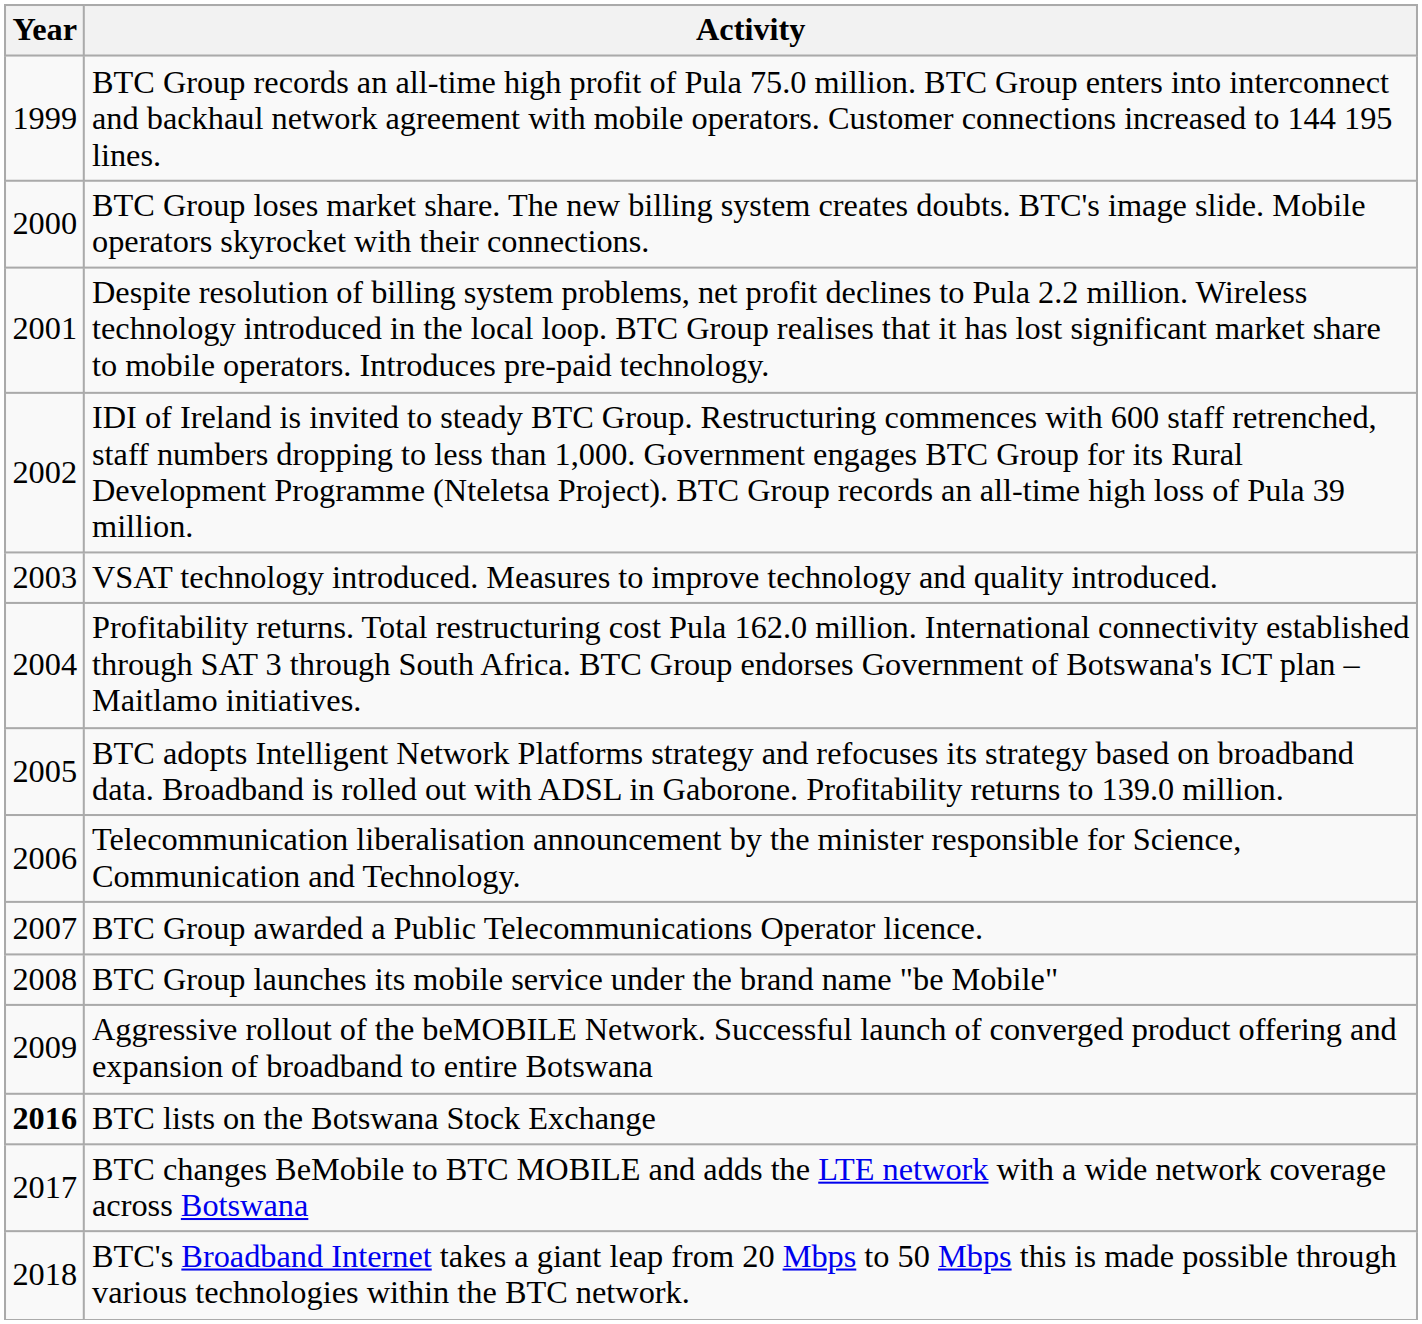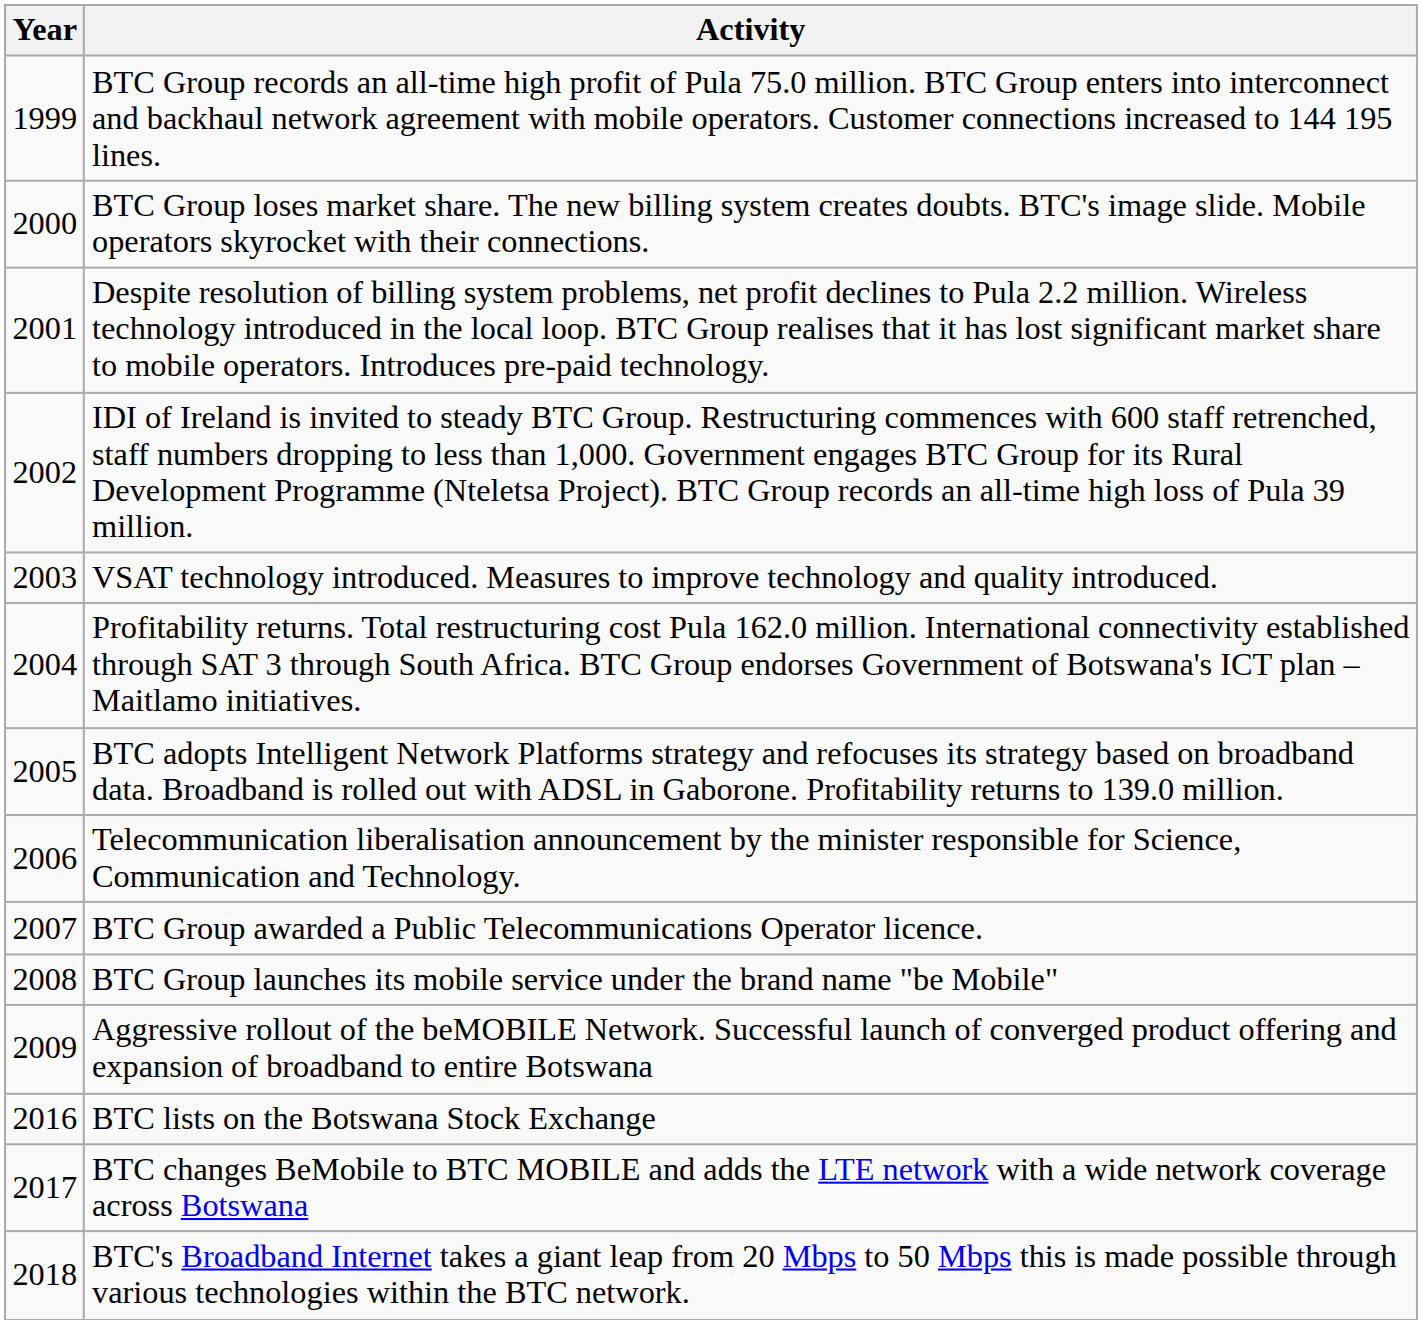(45, 1117) bold -> (45, 1117) normal
